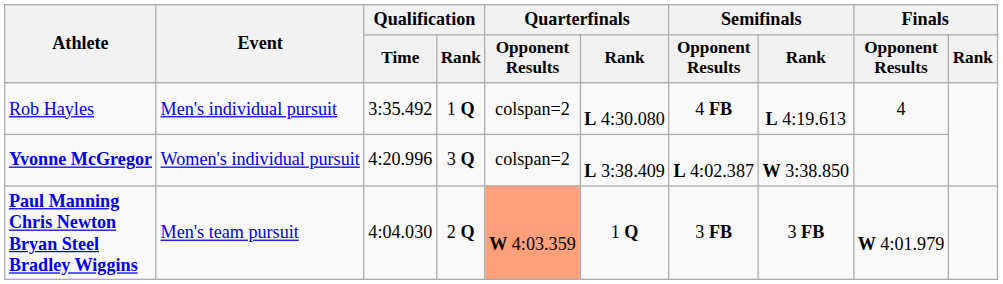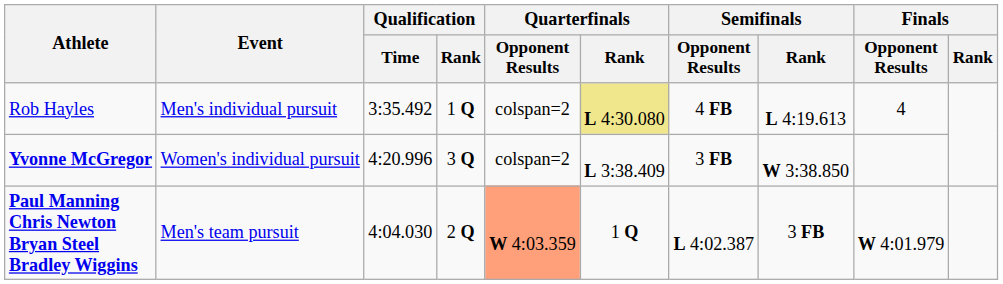(625, 119) no background -> (625, 119) khaki background
(714, 171) L 4:02.387 -> (714, 160) 3 FB
(714, 233) 3 FB -> (714, 243) L 4:02.387
